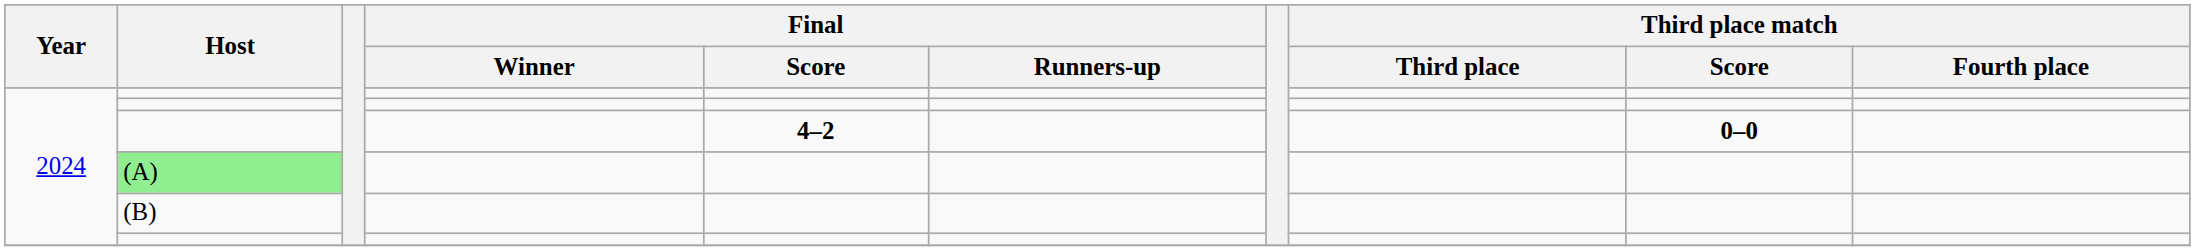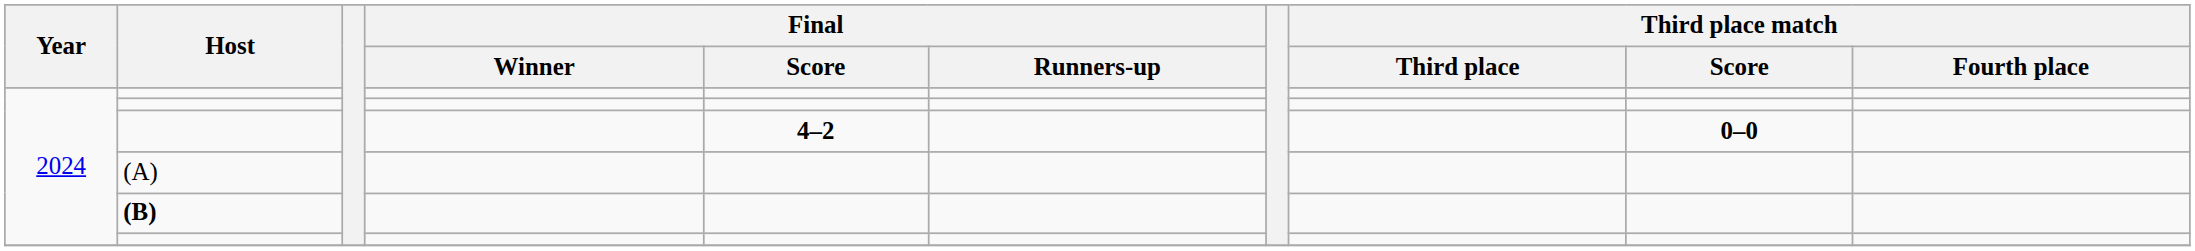(141, 172) lightgreen background -> (141, 172) no background
(140, 213) normal -> (140, 213) bold
